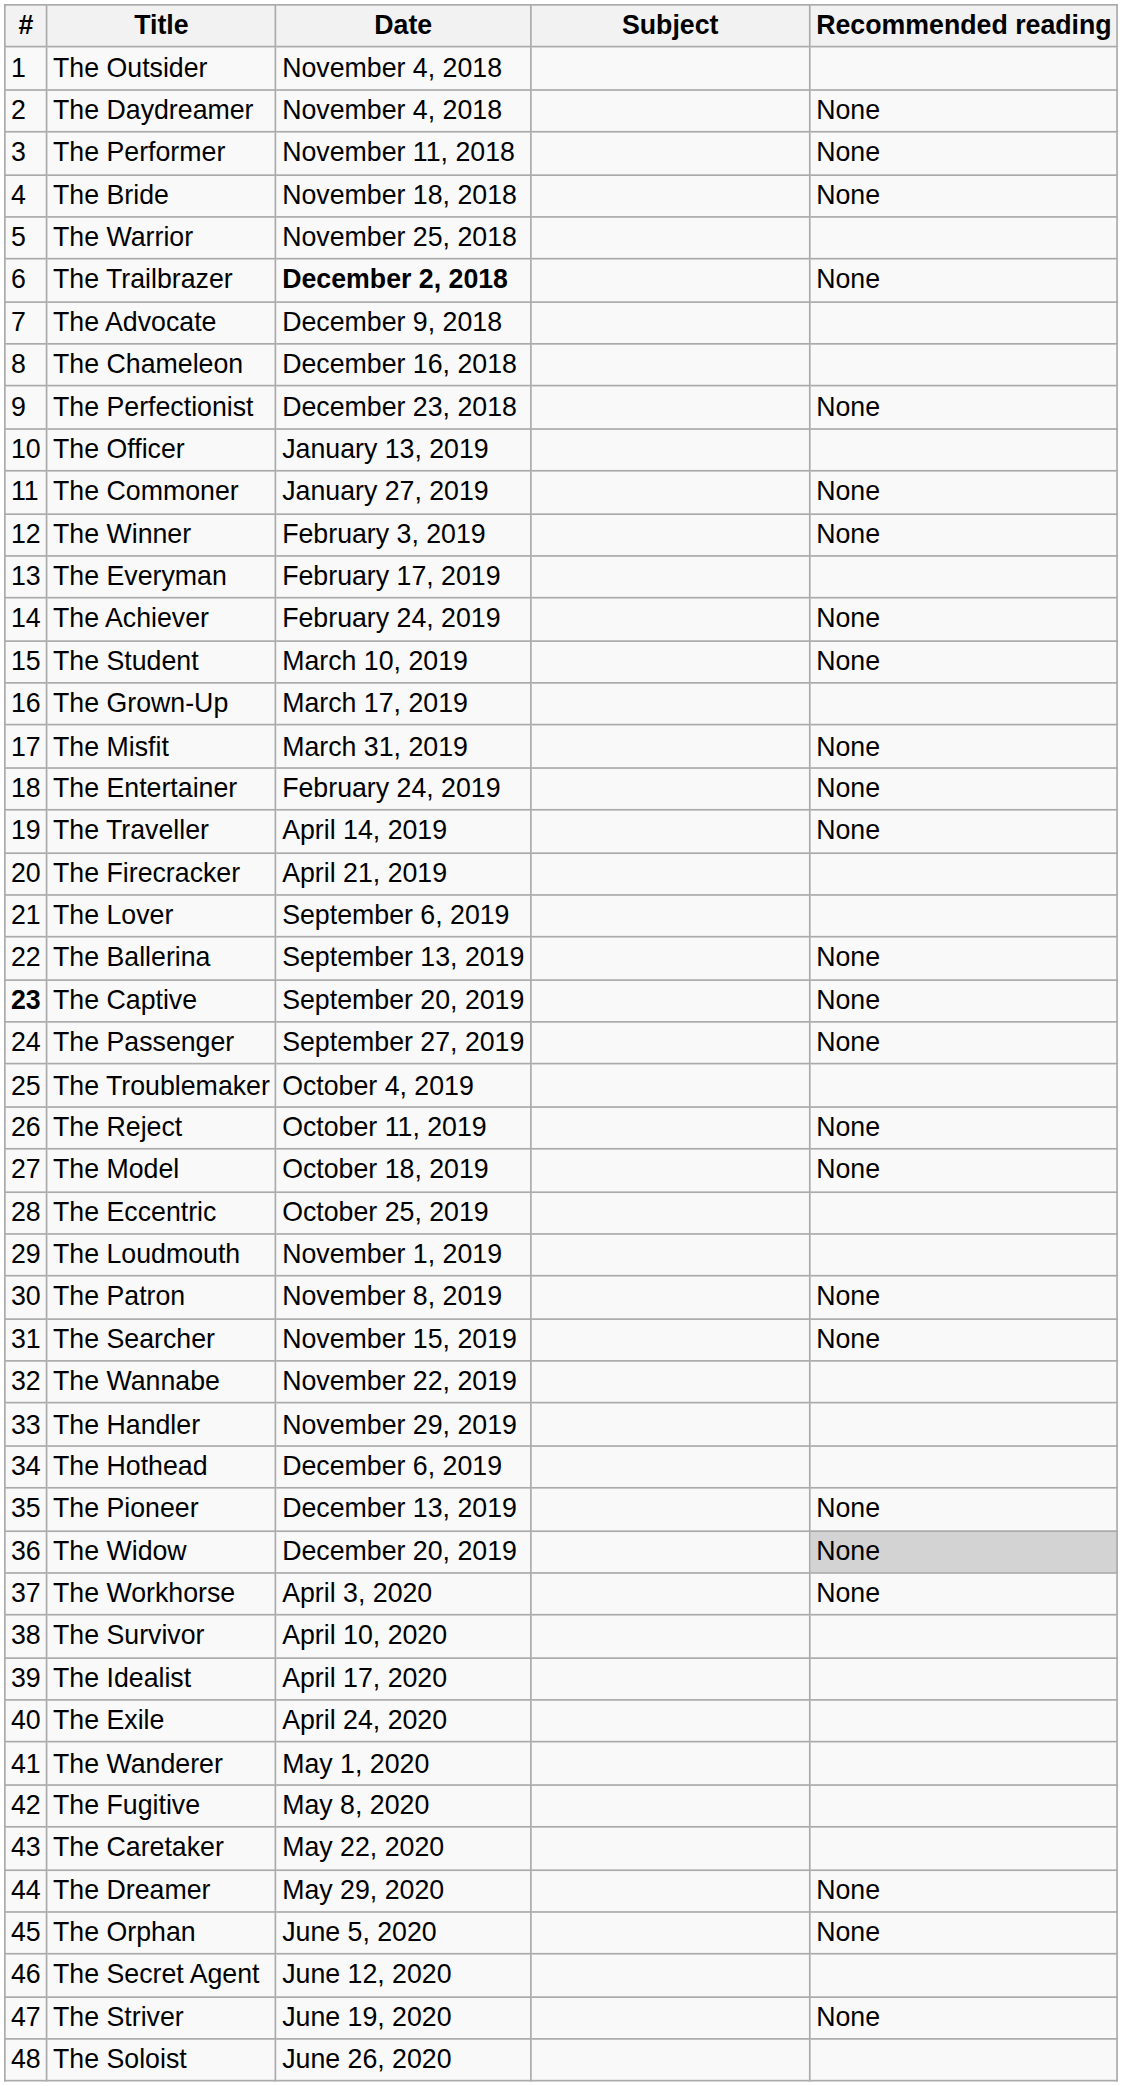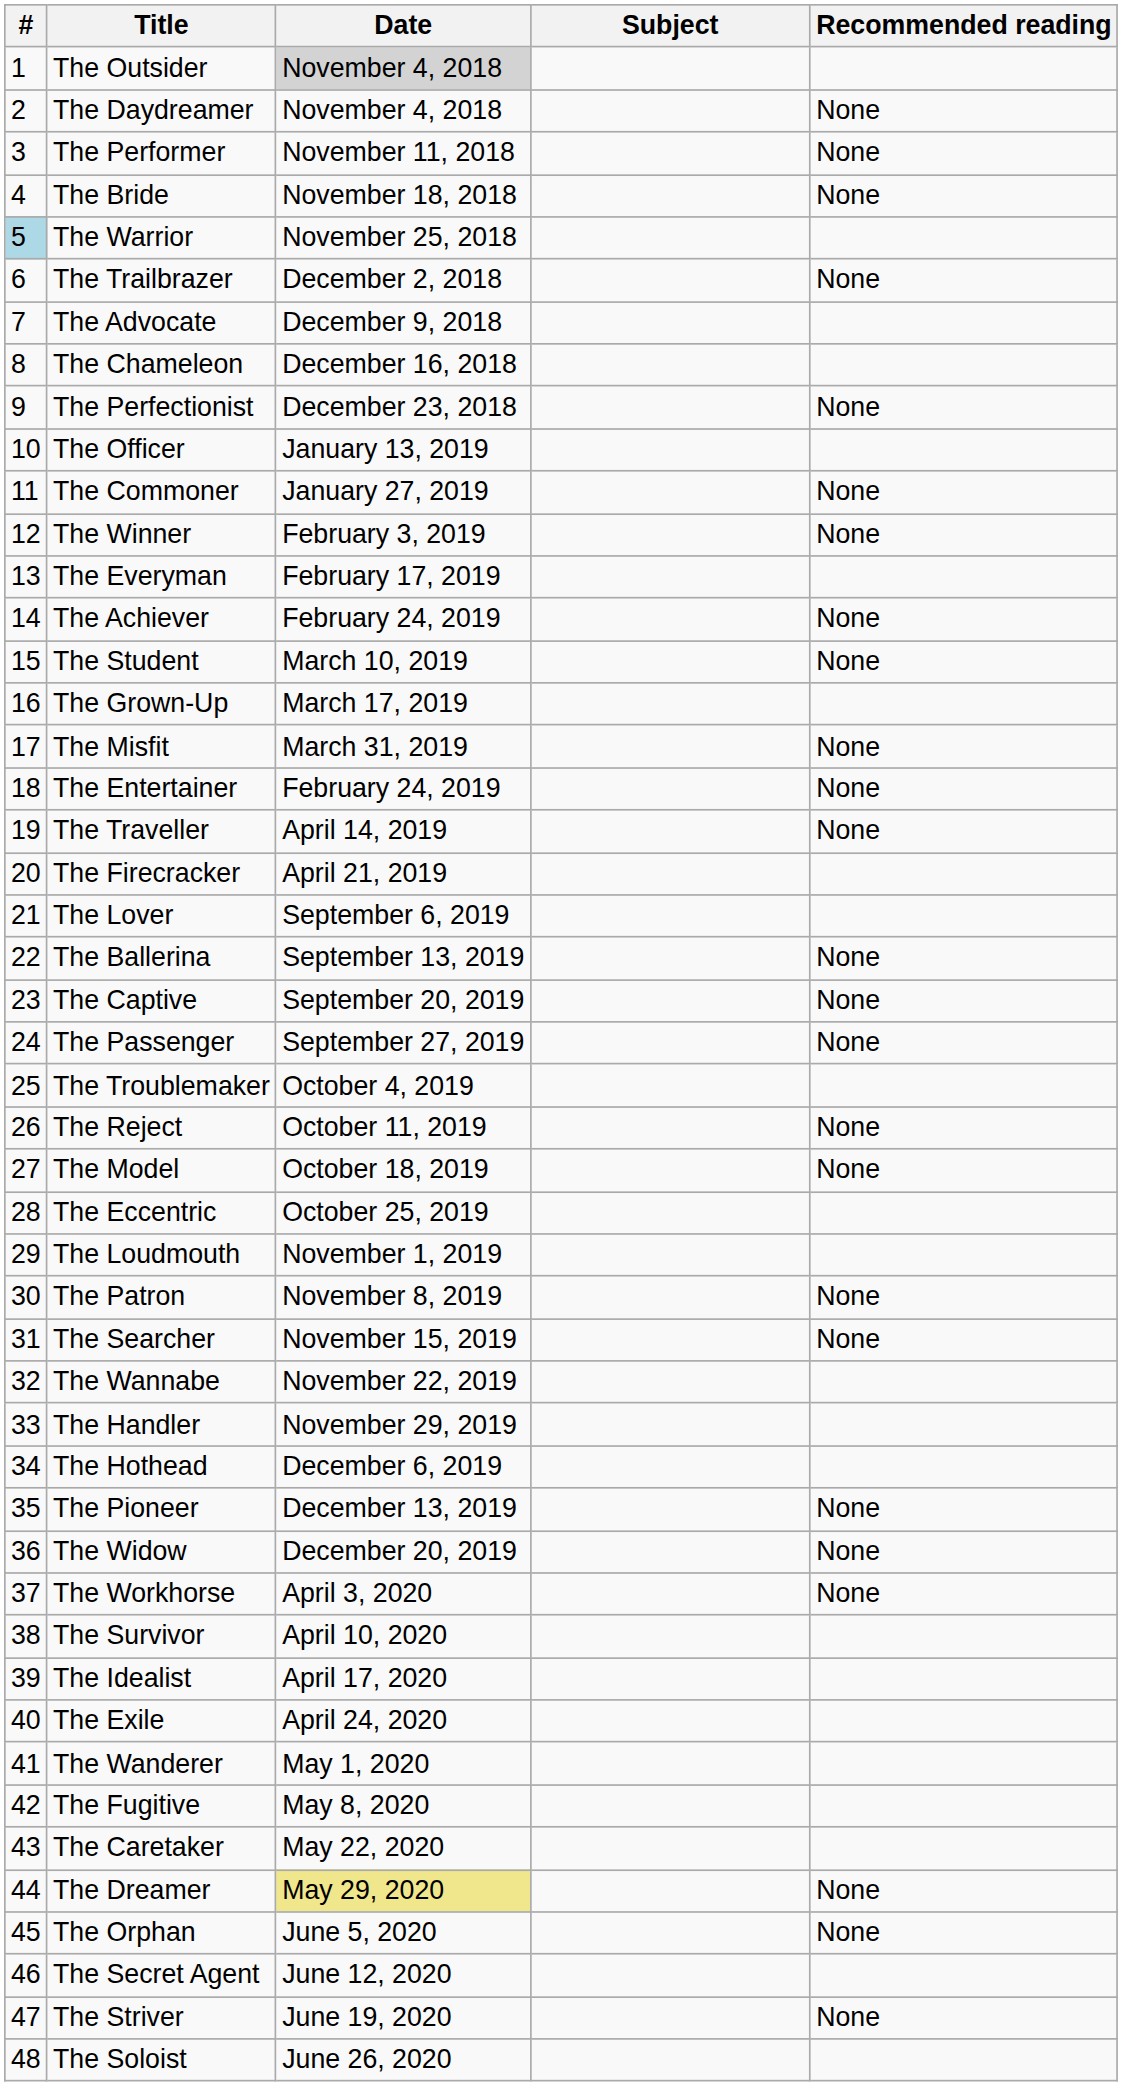(392, 68) no background -> (392, 68) lightgrey background
(18, 237) no background -> (18, 237) lightblue background
(395, 279) bold -> (392, 279) normal
(26, 1000) bold -> (26, 1000) normal
(848, 1551) lightgrey background -> (848, 1551) no background
(363, 1890) no background -> (363, 1890) khaki background
